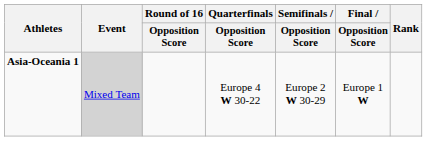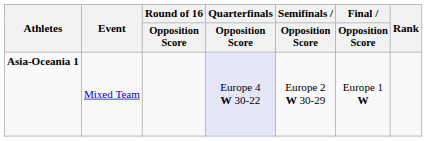(112, 94) lightgrey background -> (112, 94) no background
(240, 94) no background -> (240, 94) lavender background
